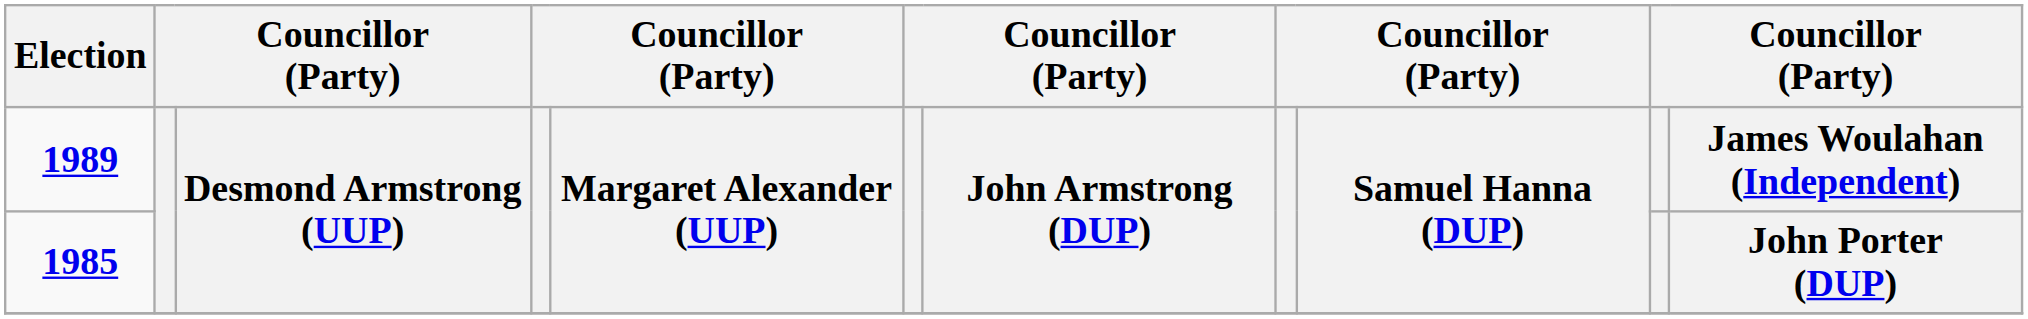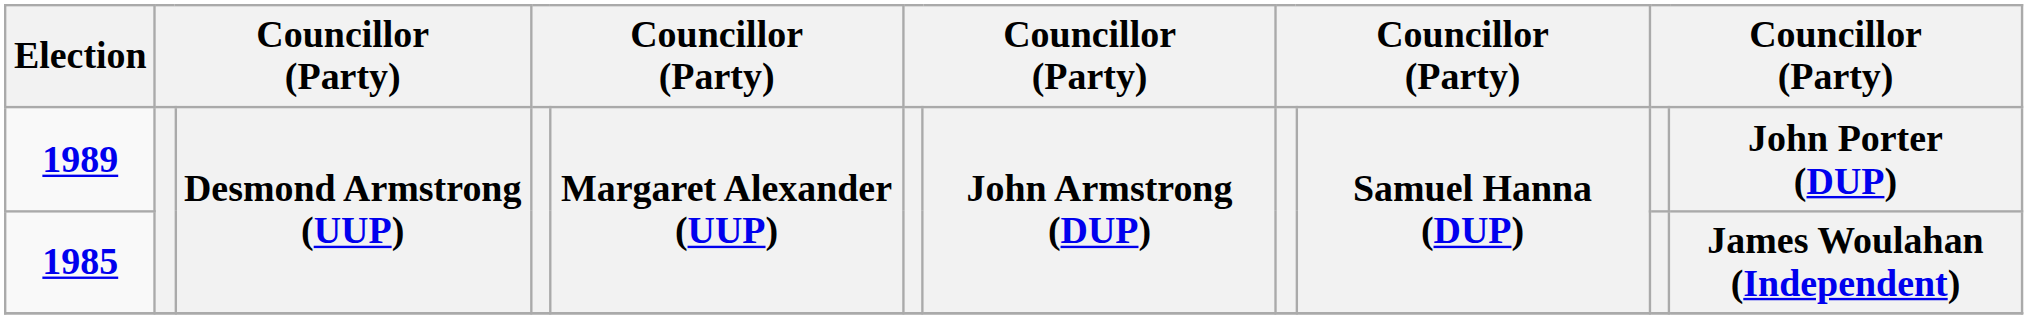(1845, 158) James Woulahan (Independent) -> (1845, 158) John Porter (DUP)
(1845, 261) John Porter (DUP) -> (1845, 261) James Woulahan (Independent)
